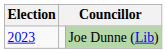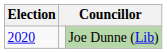(21, 37) 2023 -> (21, 37) 2020
